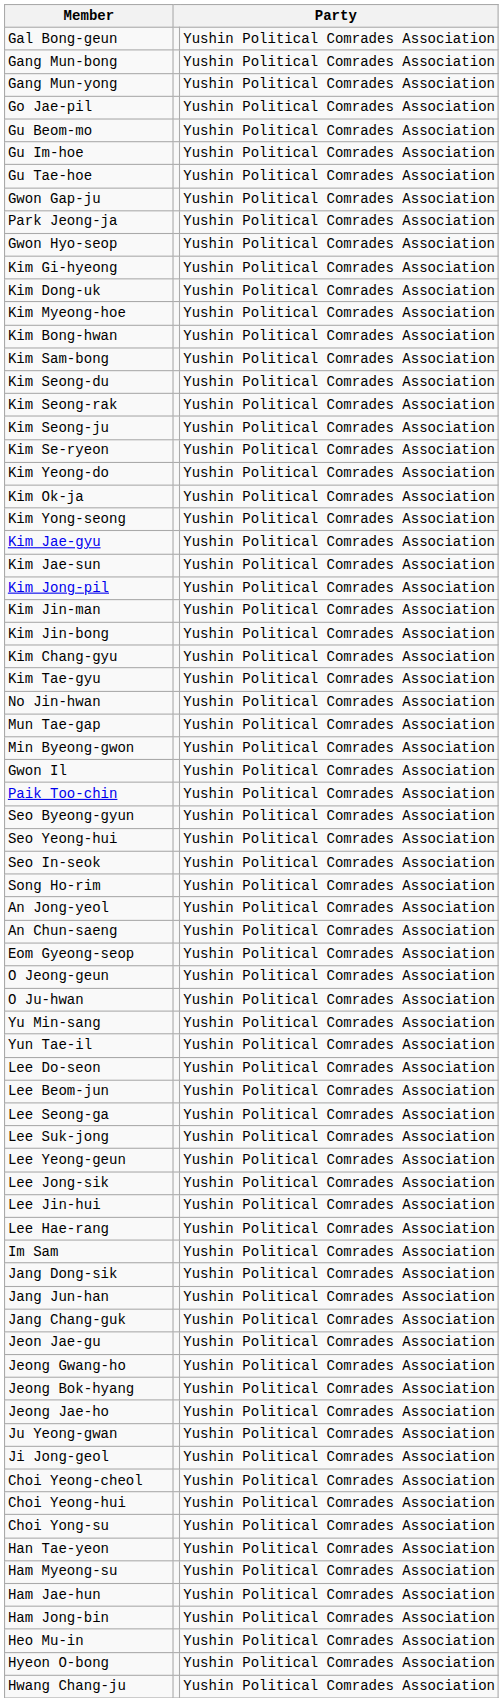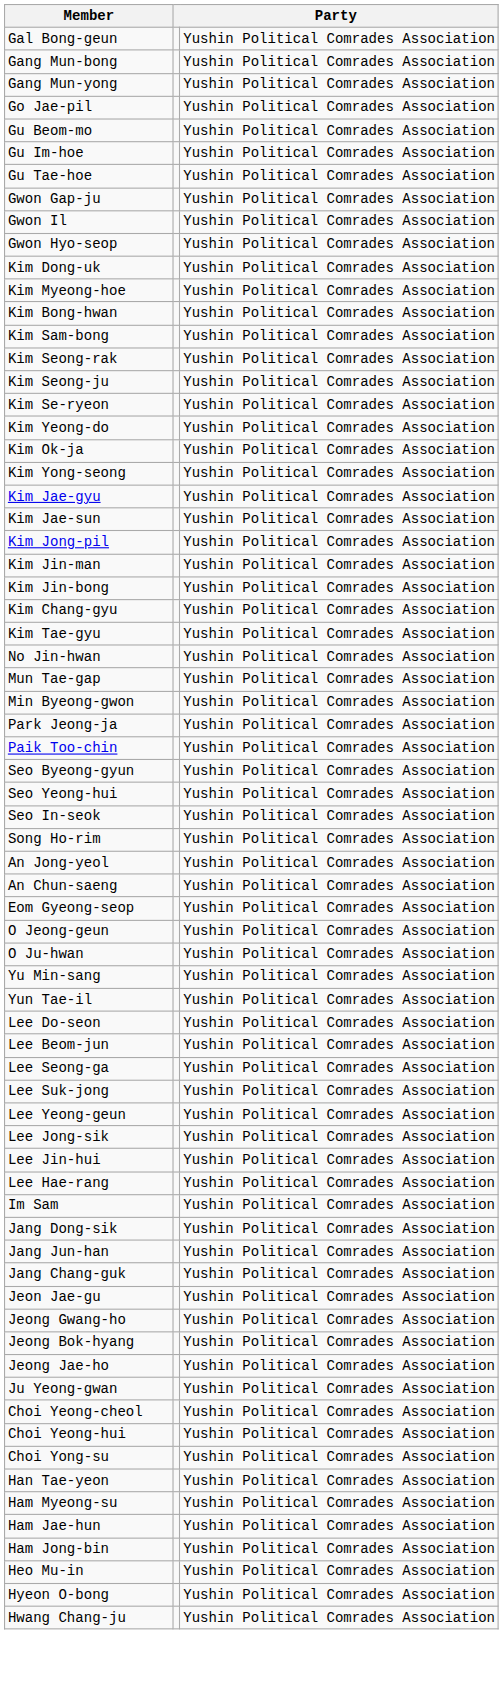rows swapped: (37, 771) <-> (63, 222)
- row: (63, 268)
- row: (58, 382)
- row: (58, 1458)
